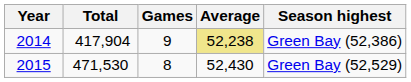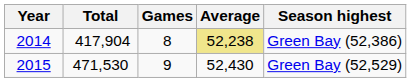(167, 41) 9 -> (167, 41) 8
(167, 65) 8 -> (167, 65) 9
